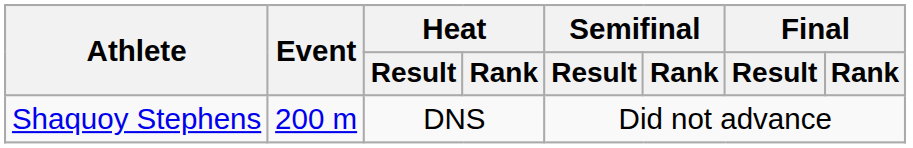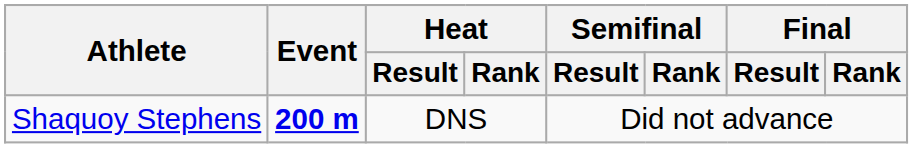(316, 119) normal -> (317, 119) bold
